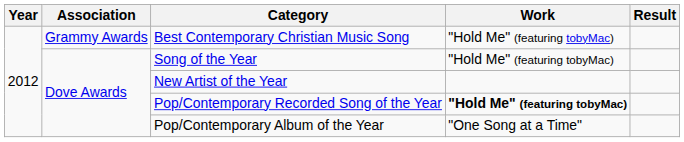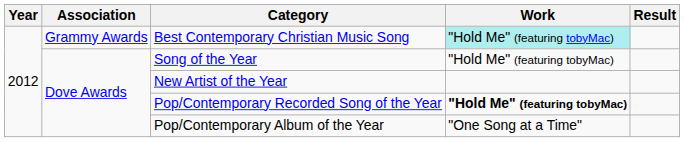(531, 37) no background -> (531, 37) paleturquoise background
